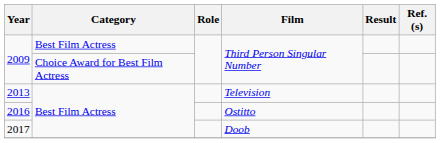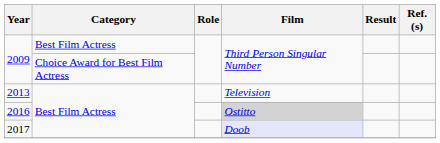(240, 111) no background -> (240, 111) lightgrey background
(237, 129) no background -> (237, 129) lavender background
